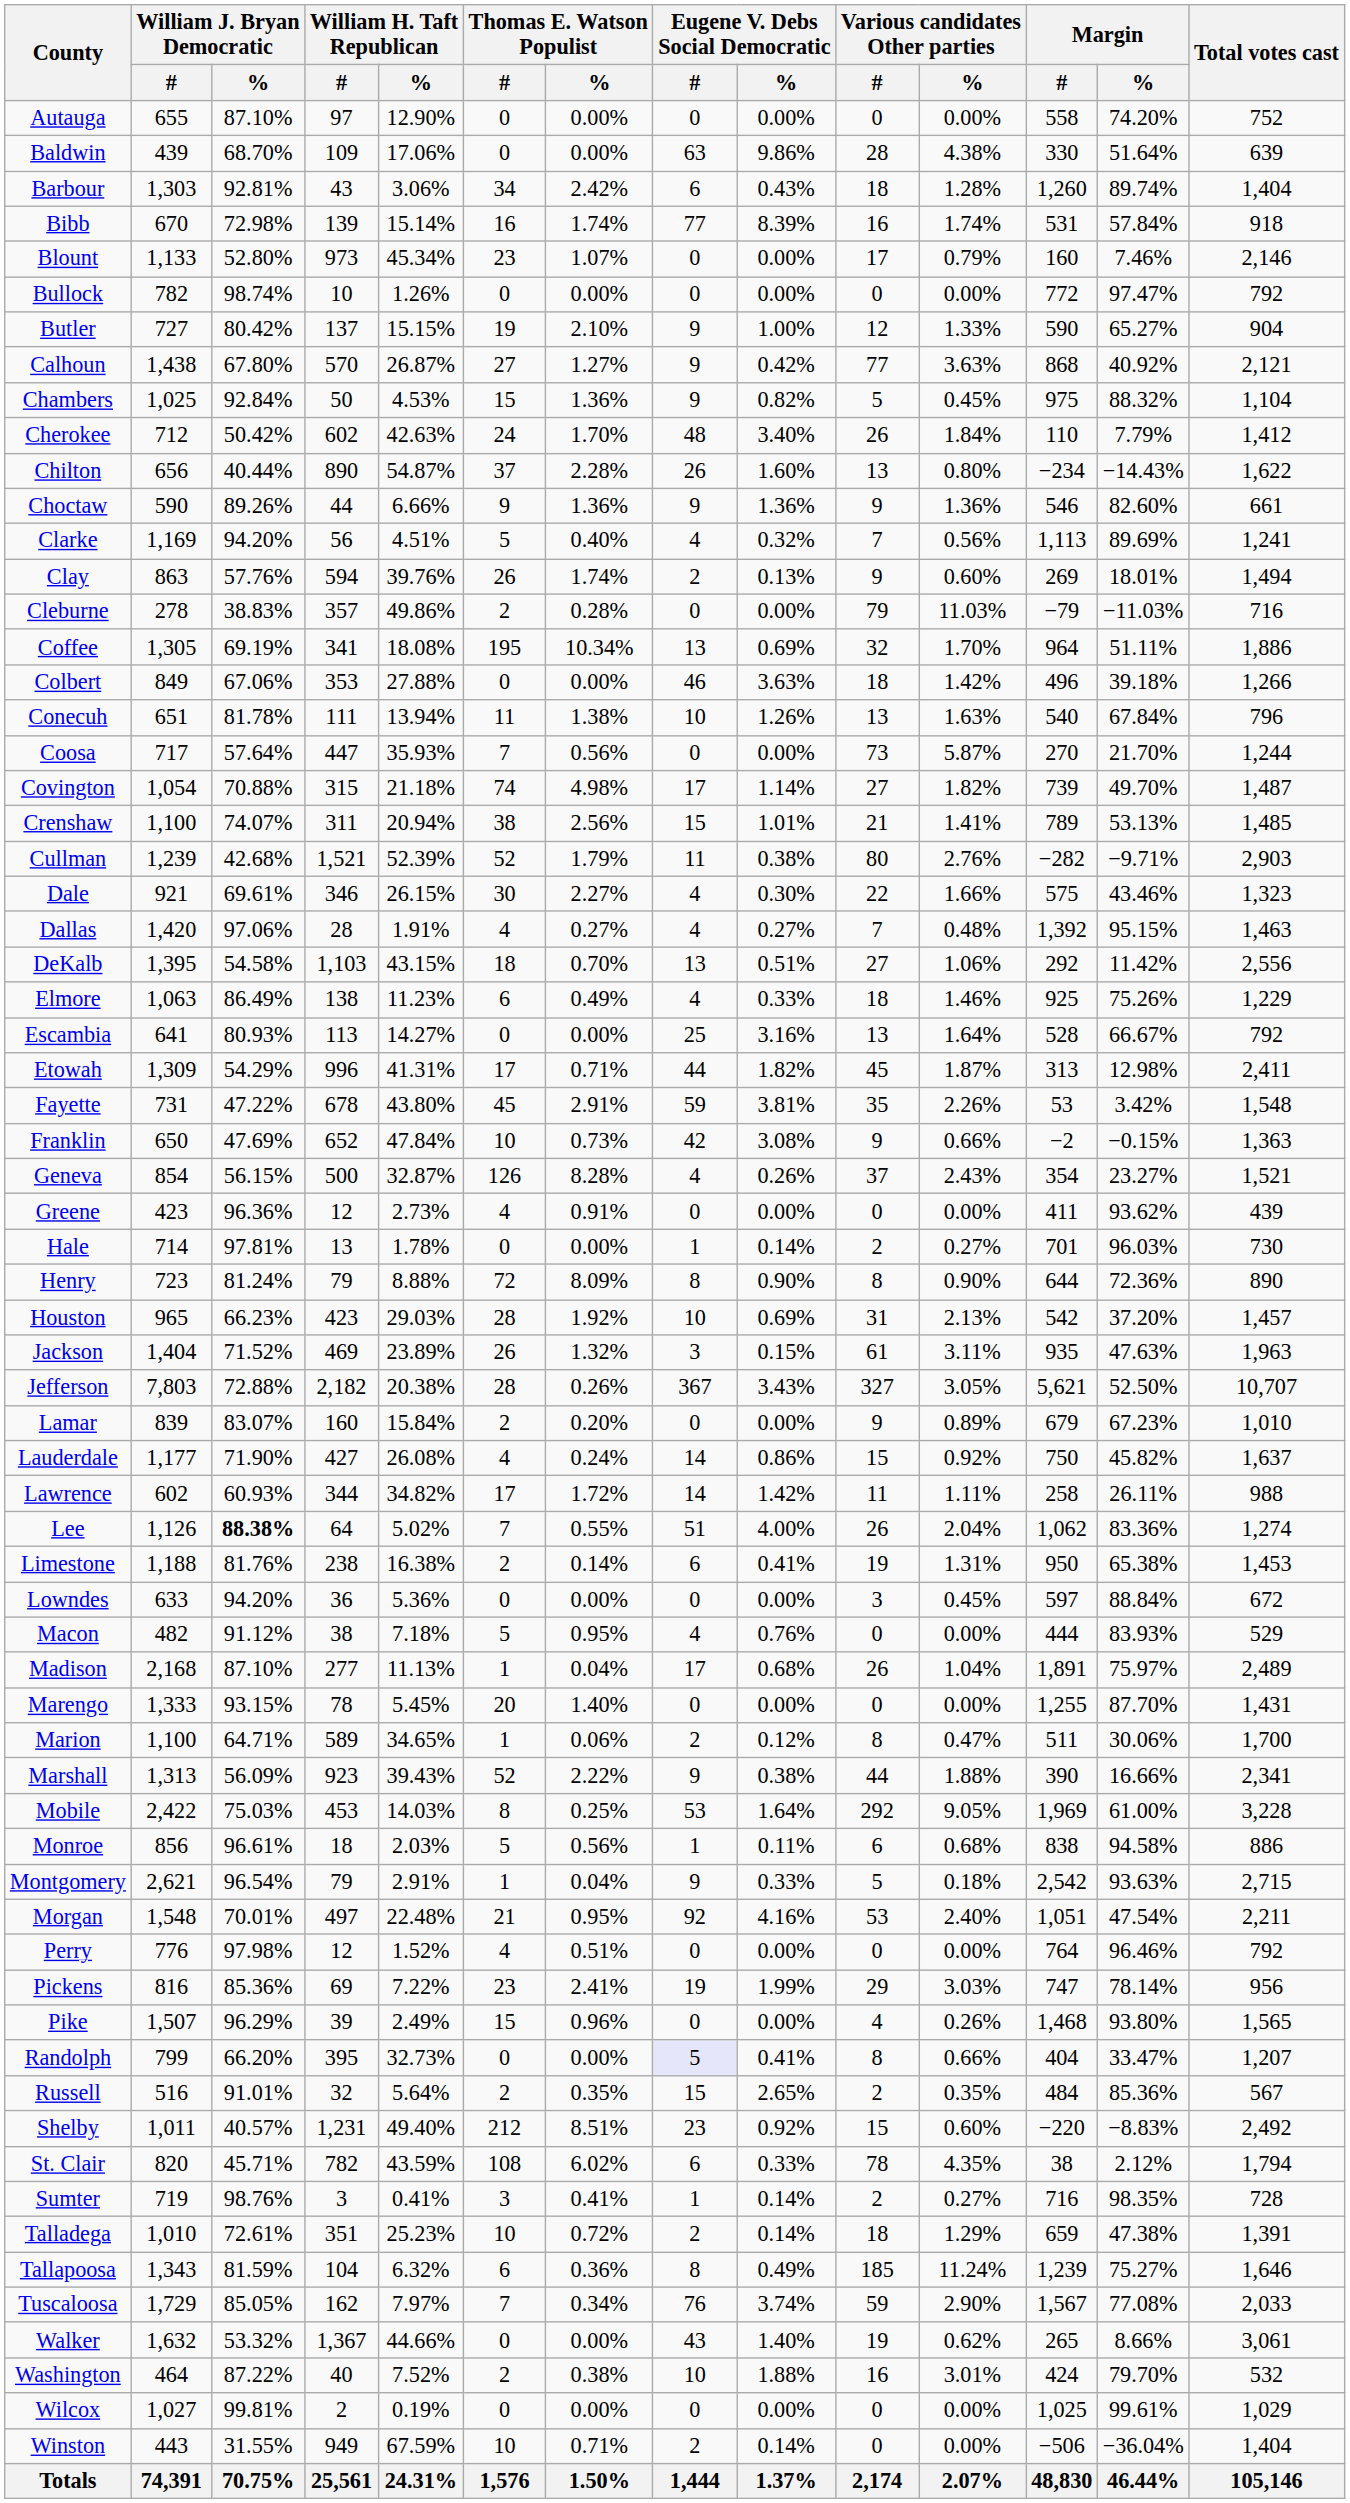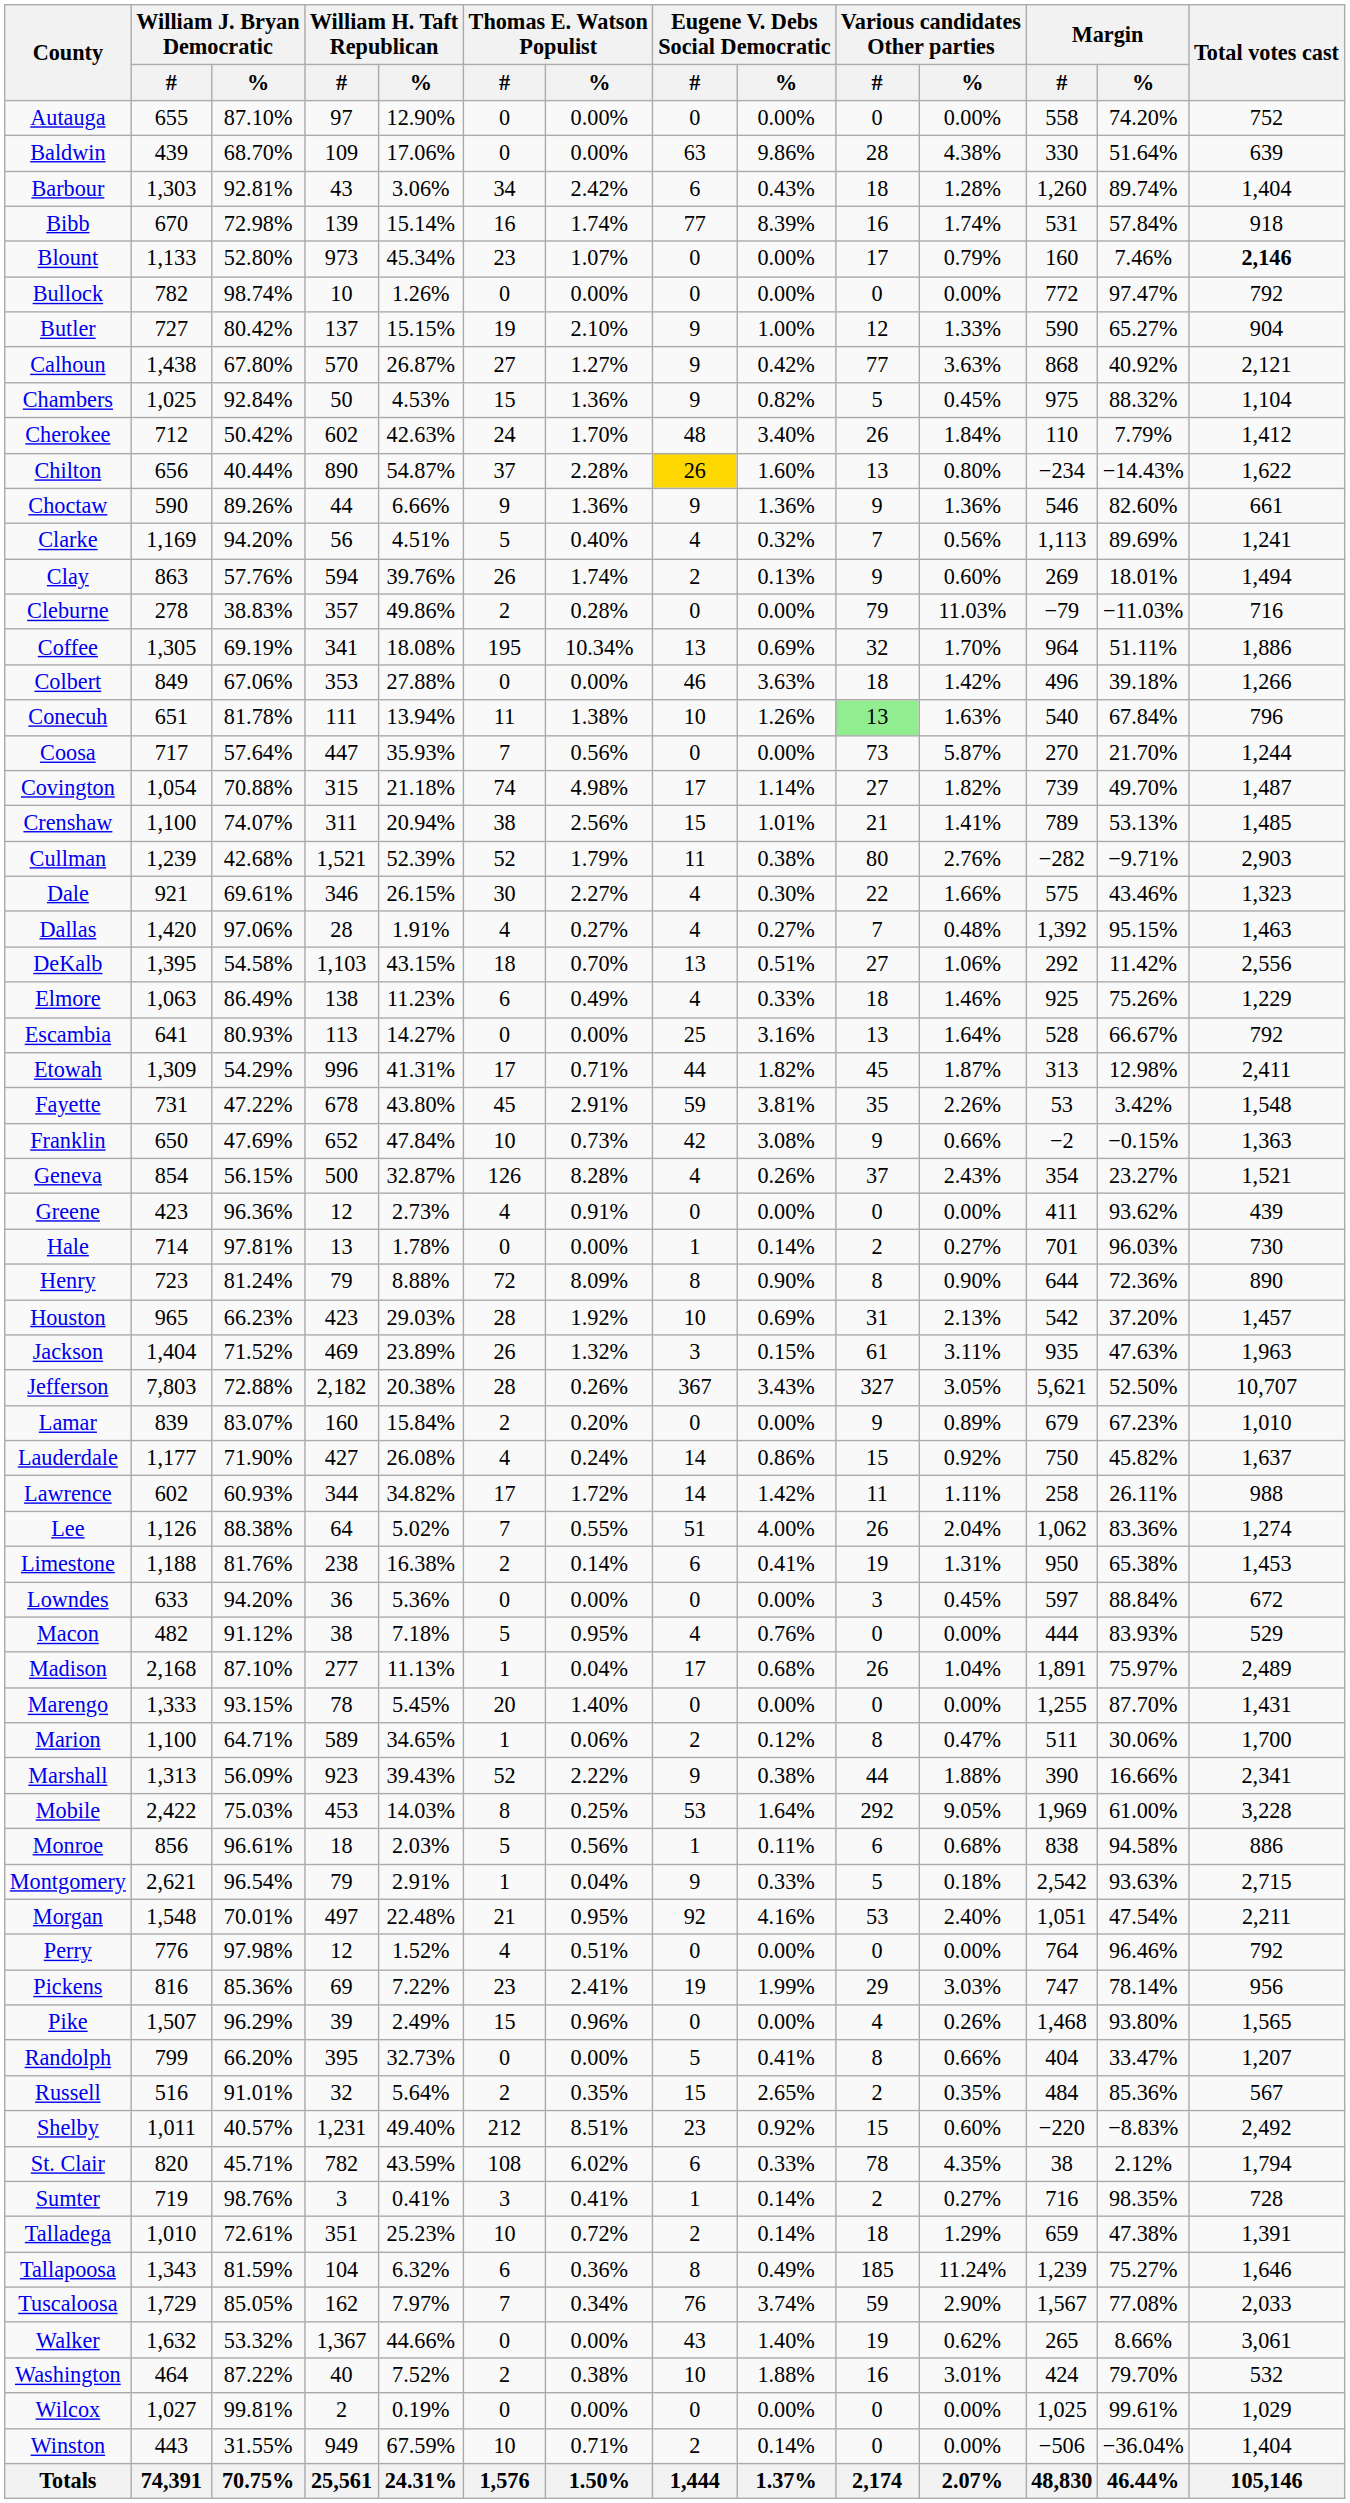(1266, 258) normal -> (1266, 258) bold
(695, 470) no background -> (695, 470) gold background
(877, 717) no background -> (877, 717) lightgreen background
(258, 1528) bold -> (258, 1528) normal
(695, 2057) lavender background -> (695, 2057) no background
